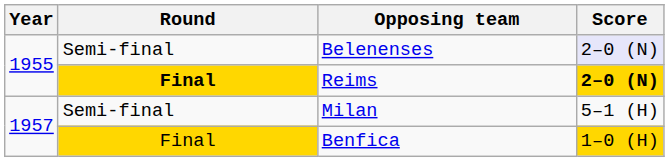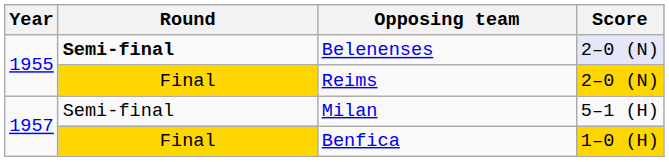(118, 50) normal -> (118, 50) bold
(188, 80) bold -> (188, 80) normal
(620, 80) bold -> (620, 80) normal
